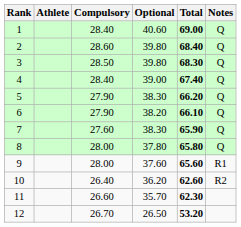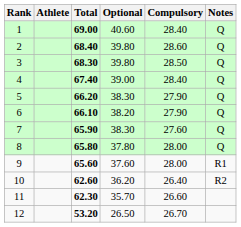columns swapped: (102, 12) <-> (191, 12)
